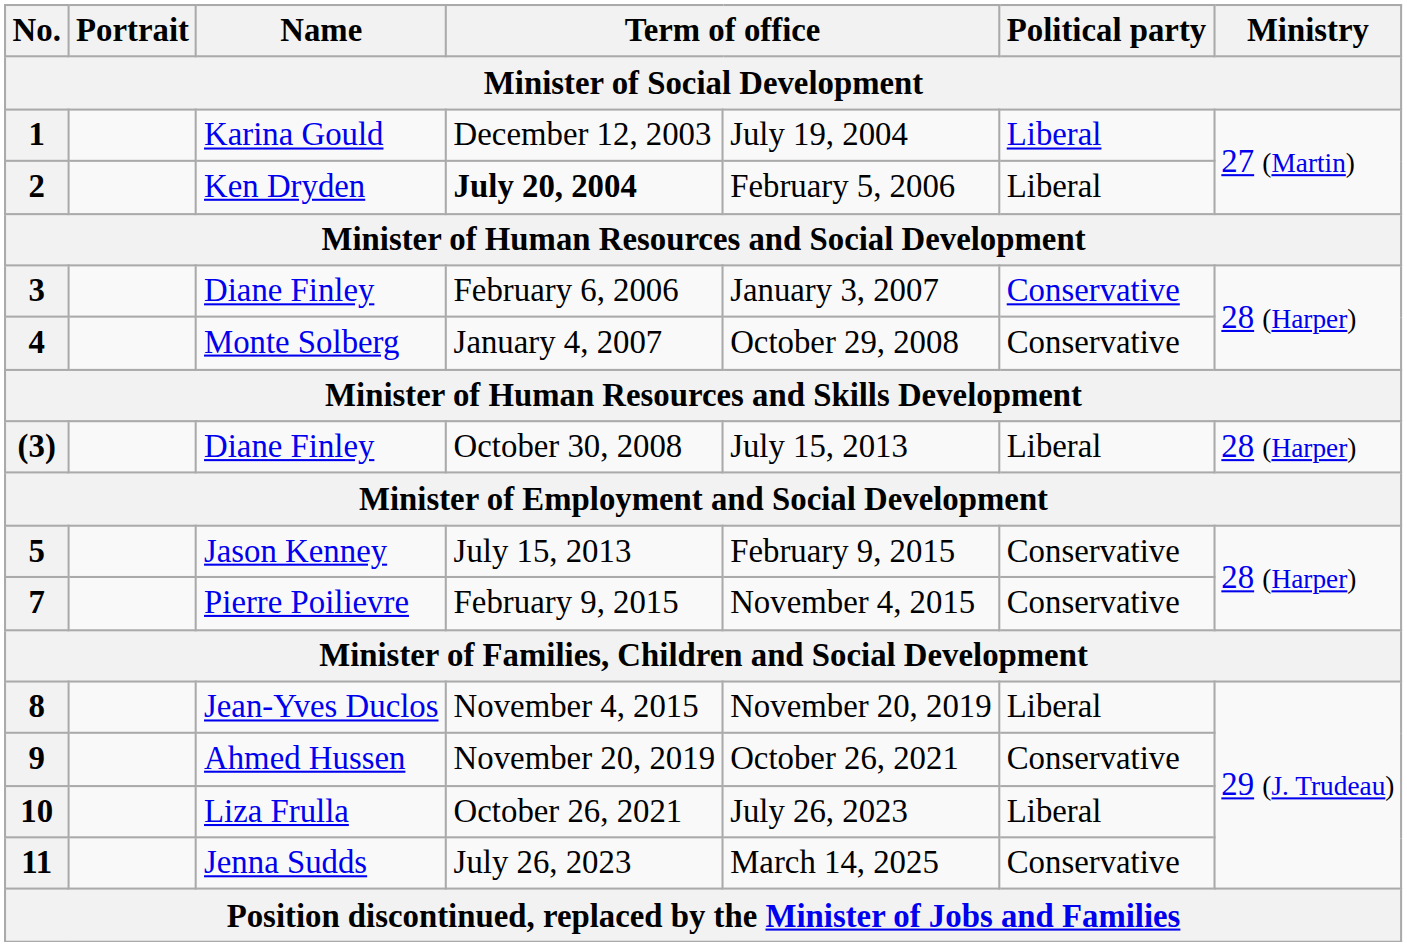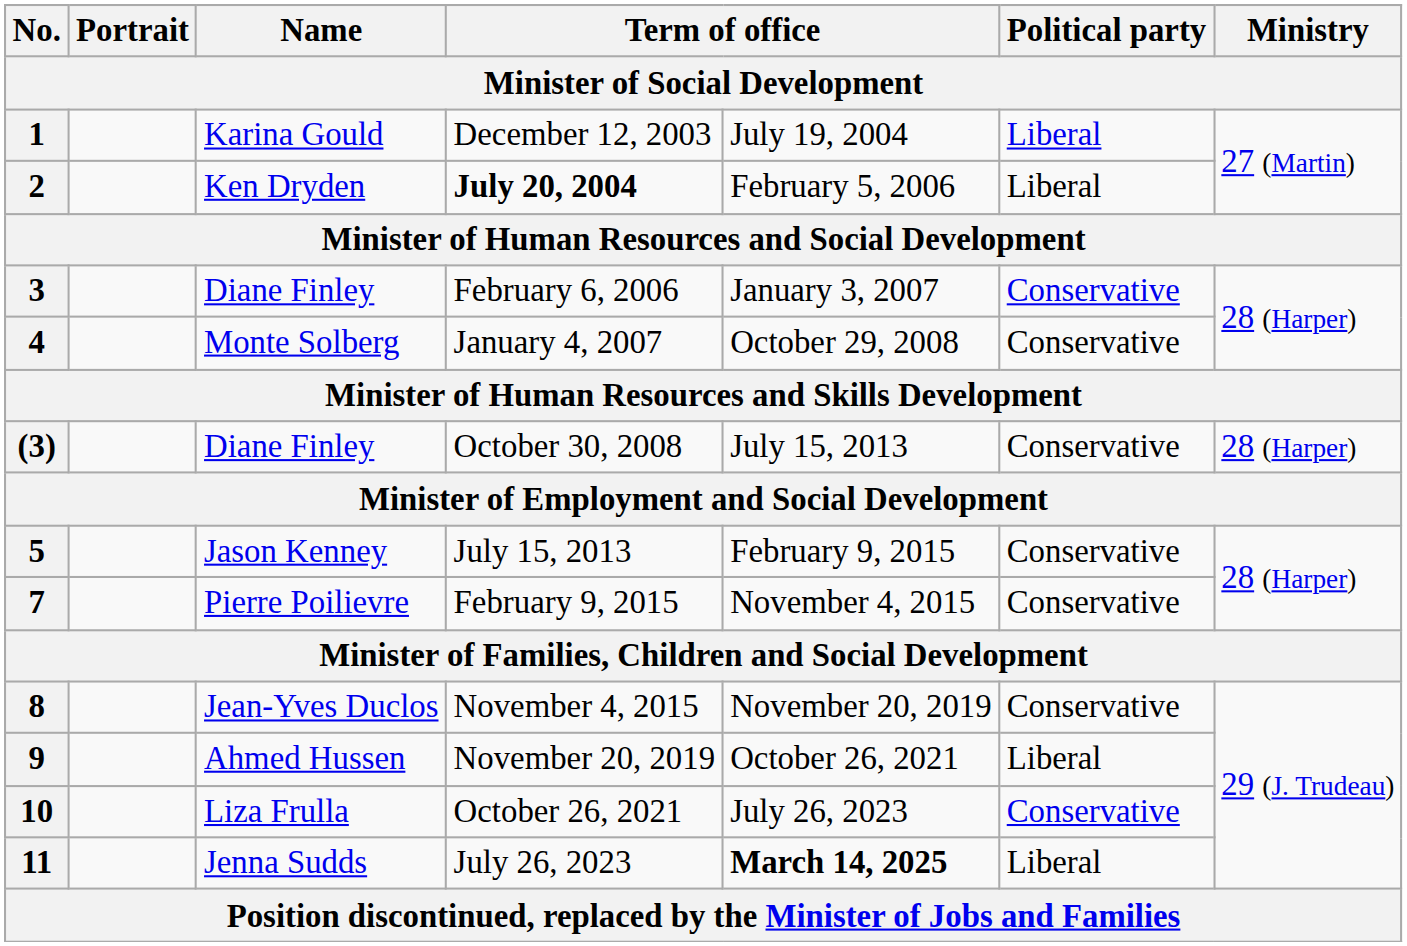(1054, 446) Liberal -> (1093, 446) Conservative
(1054, 706) Liberal -> (1093, 706) Conservative
(1093, 758) Conservative -> (1054, 758) Liberal
(1054, 810) Liberal -> (1093, 810) Conservative
(834, 862) normal -> (839, 862) bold
(1093, 862) Conservative -> (1054, 862) Liberal
